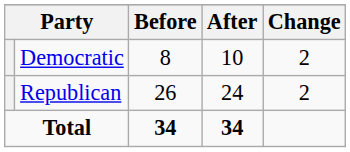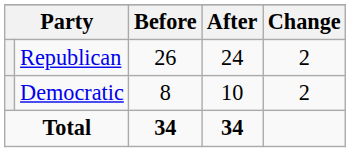rows swapped: (71, 92) <-> (72, 57)
